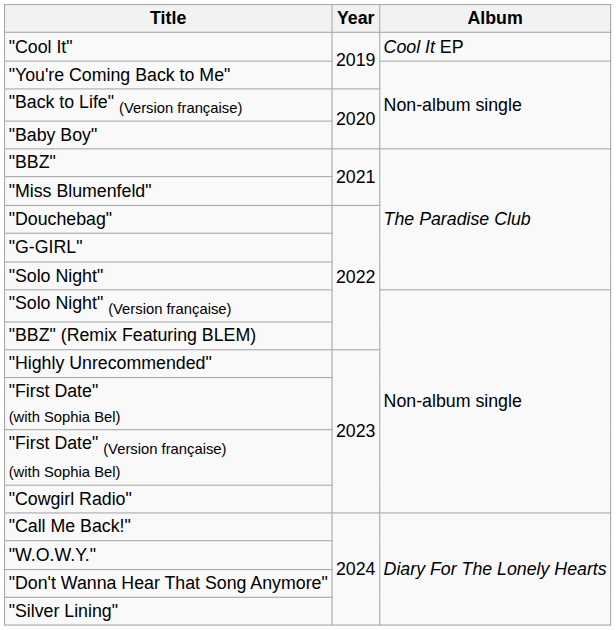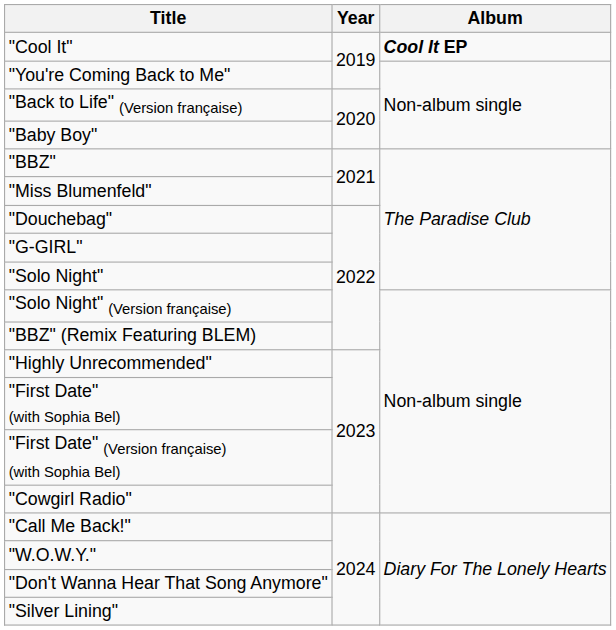(424, 46) normal -> (426, 46) bold
